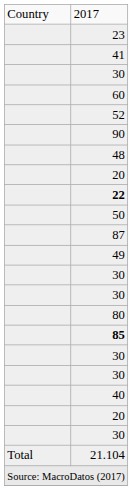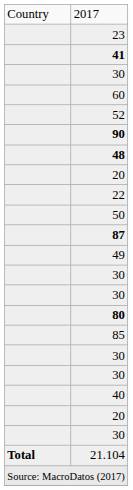(119, 54) normal -> (119, 54) bold
(119, 134) normal -> (119, 134) bold
(119, 154) normal -> (119, 154) bold
(119, 194) bold -> (119, 194) normal
(119, 235) normal -> (119, 235) bold
(119, 315) normal -> (119, 315) bold
(119, 335) bold -> (119, 335) normal
(20, 455) normal -> (21, 455) bold
